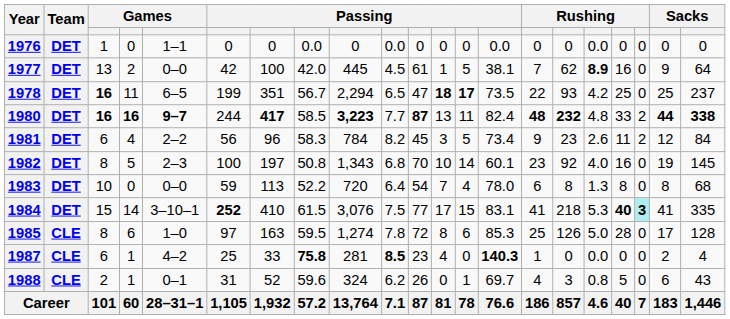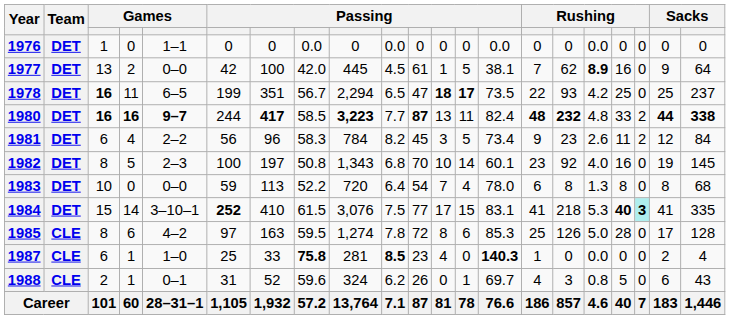(175, 233) 1–0 -> (175, 233) 4–2
(175, 256) 4–2 -> (175, 256) 1–0
